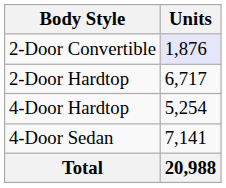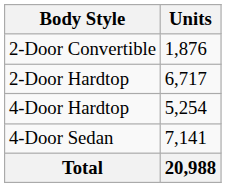(186, 49) lavender background -> (186, 49) no background
